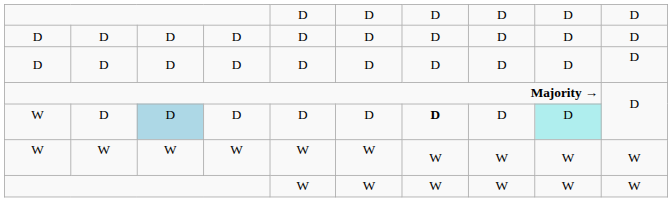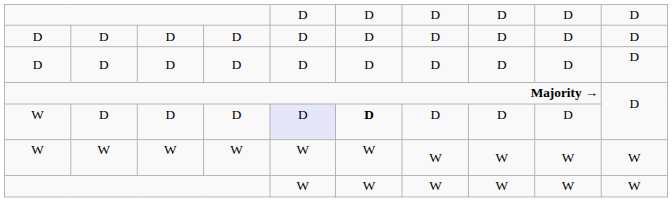(170, 114) lightblue background -> (170, 114) no background
(303, 114) no background -> (303, 114) lavender background
(369, 114) normal -> (369, 114) bold
(435, 114) bold -> (435, 114) normal
(568, 114) paleturquoise background -> (568, 114) no background
